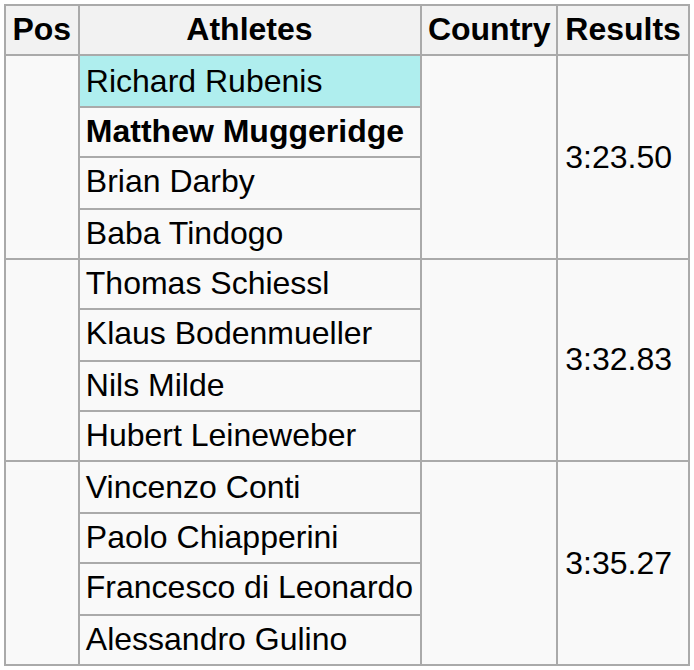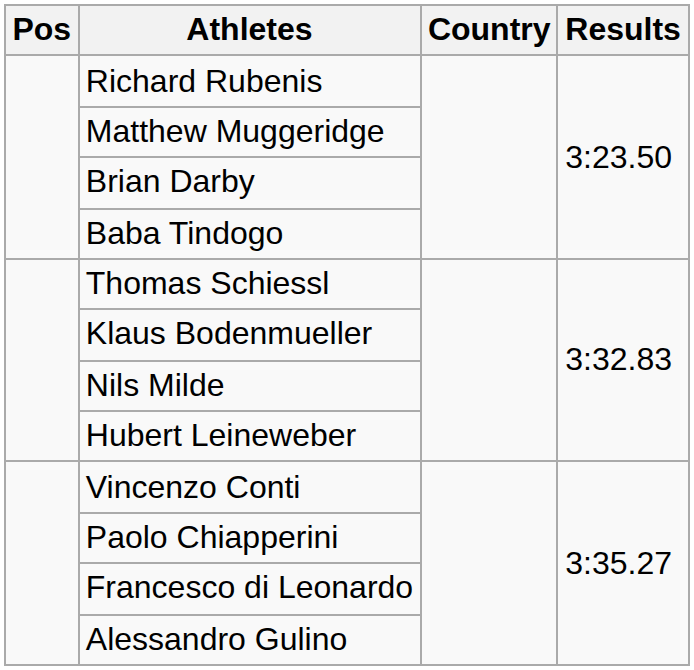(204, 80) paleturquoise background -> (204, 80) no background
(245, 131) bold -> (235, 131) normal
